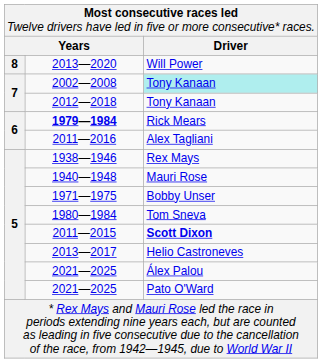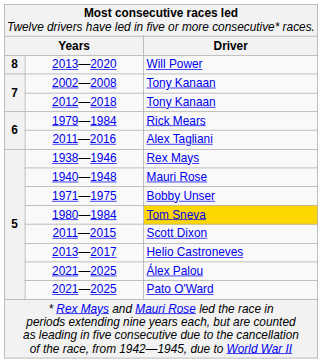(181, 83) paleturquoise background -> (181, 83) no background
(84, 121) bold -> (84, 121) normal
(176, 214) no background -> (176, 214) gold background
(179, 233) bold -> (177, 233) normal
